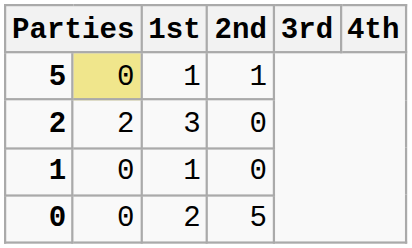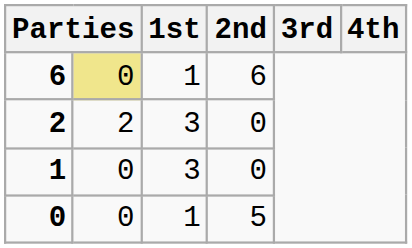(58, 76) 5 -> (58, 76) 6
(258, 76) 1 -> (258, 76) 6
(192, 171) 1 -> (192, 171) 3
(192, 219) 2 -> (192, 219) 1
